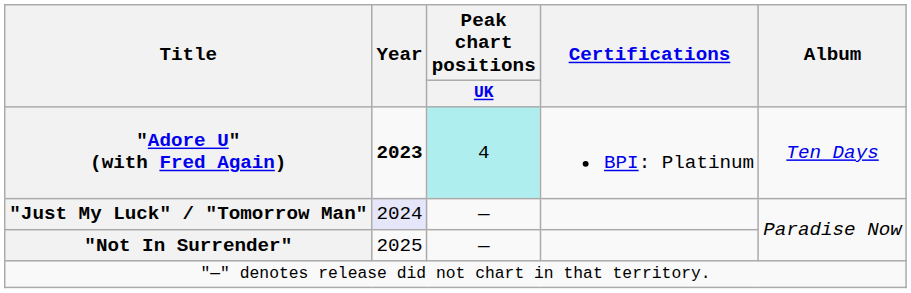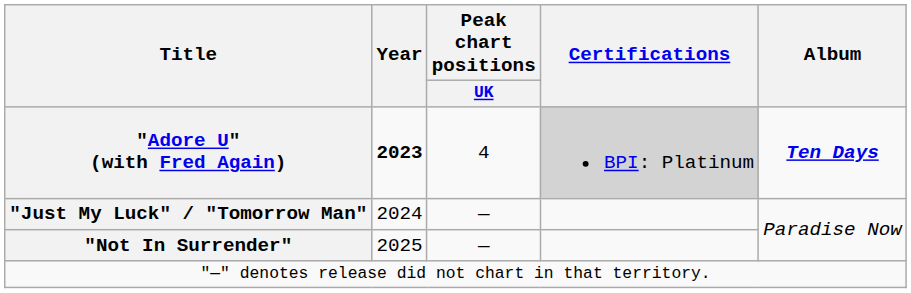(484, 152) paleturquoise background -> (484, 152) no background
(649, 163) no background -> (649, 163) lightgrey background
(833, 152) normal -> (833, 152) bold
(400, 214) lavender background -> (400, 214) no background
